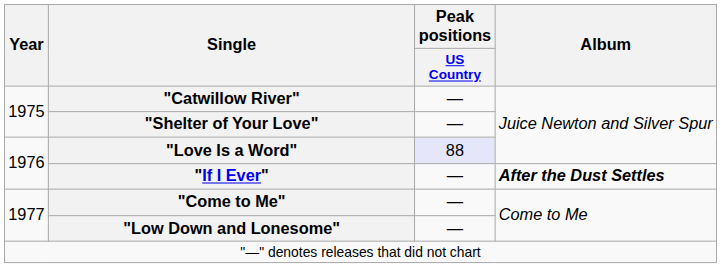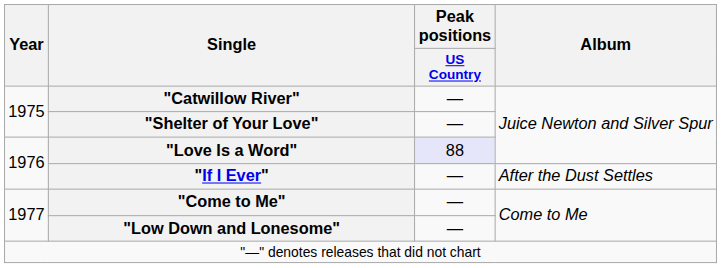(582, 176) bold -> (576, 176) normal
